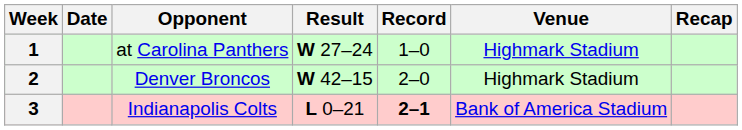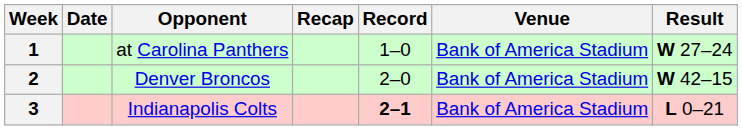columns swapped: (335, 19) <-> (704, 19)
(561, 49) Highmark Stadium -> (542, 49) Bank of America Stadium
(561, 79) Highmark Stadium -> (542, 79) Bank of America Stadium
